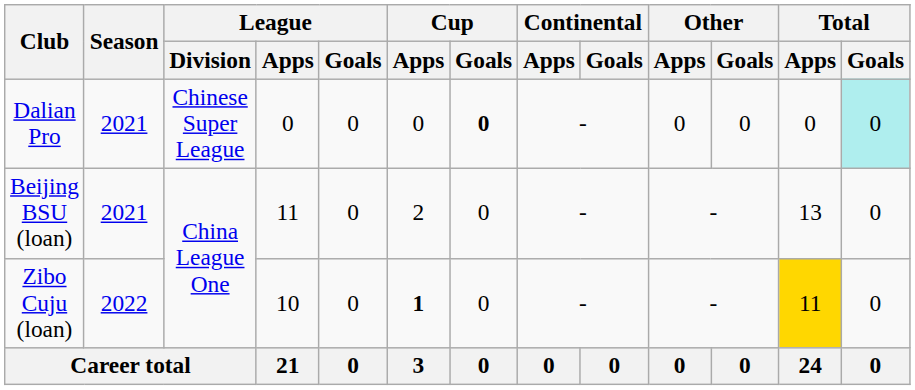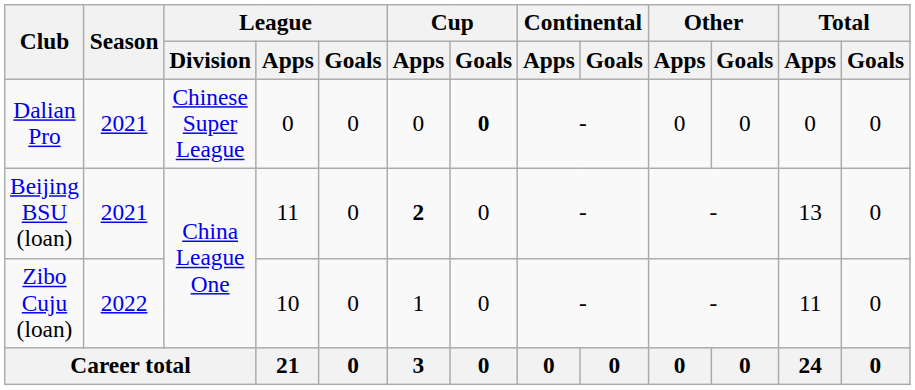(875, 123) paleturquoise background -> (875, 123) no background
(418, 213) normal -> (418, 213) bold
(418, 302) bold -> (418, 302) normal
(810, 302) gold background -> (810, 302) no background
